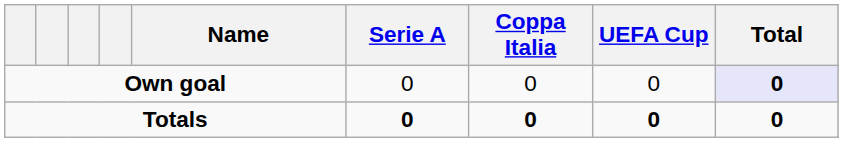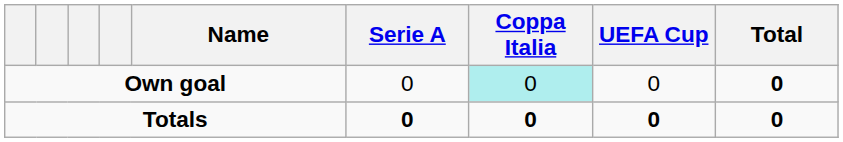(531, 83) no background -> (531, 83) paleturquoise background
(777, 83) lavender background -> (777, 83) no background
